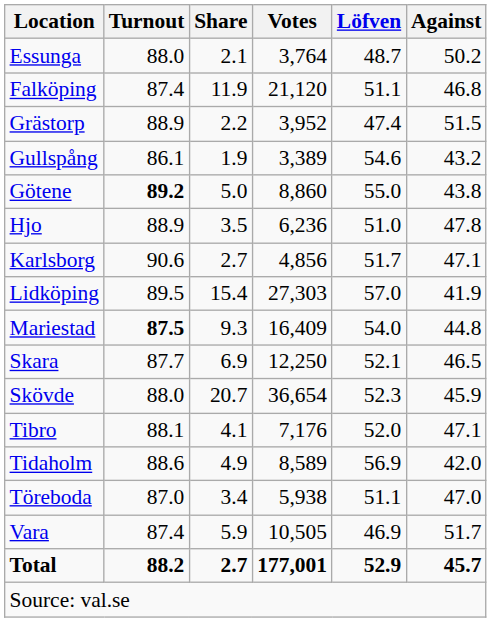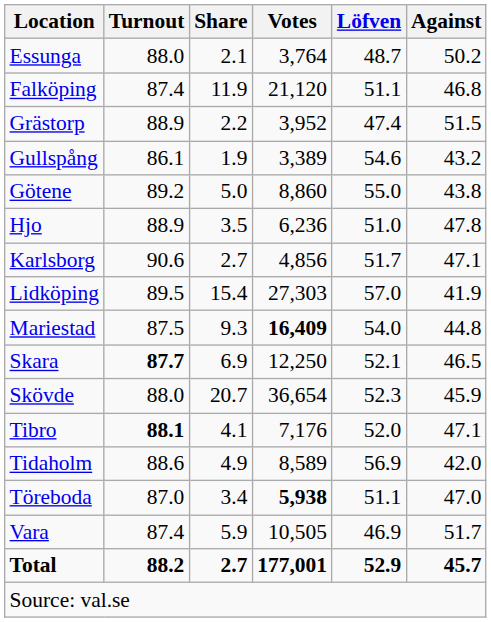(166, 191) bold -> (166, 191) normal
(166, 327) bold -> (166, 327) normal
(298, 327) normal -> (298, 327) bold
(166, 361) normal -> (166, 361) bold
(166, 429) normal -> (166, 429) bold
(303, 497) normal -> (303, 497) bold
